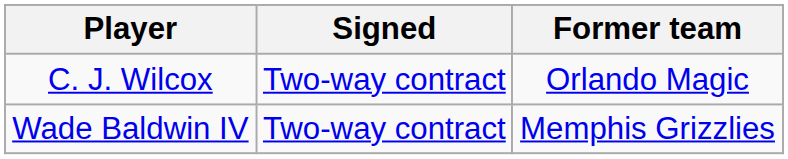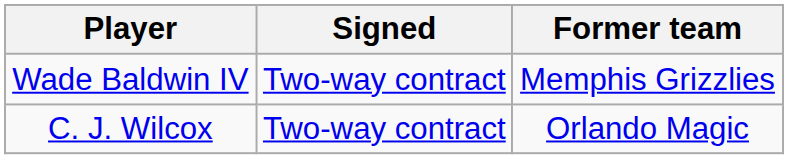rows swapped: (130, 78) <-> (130, 128)
